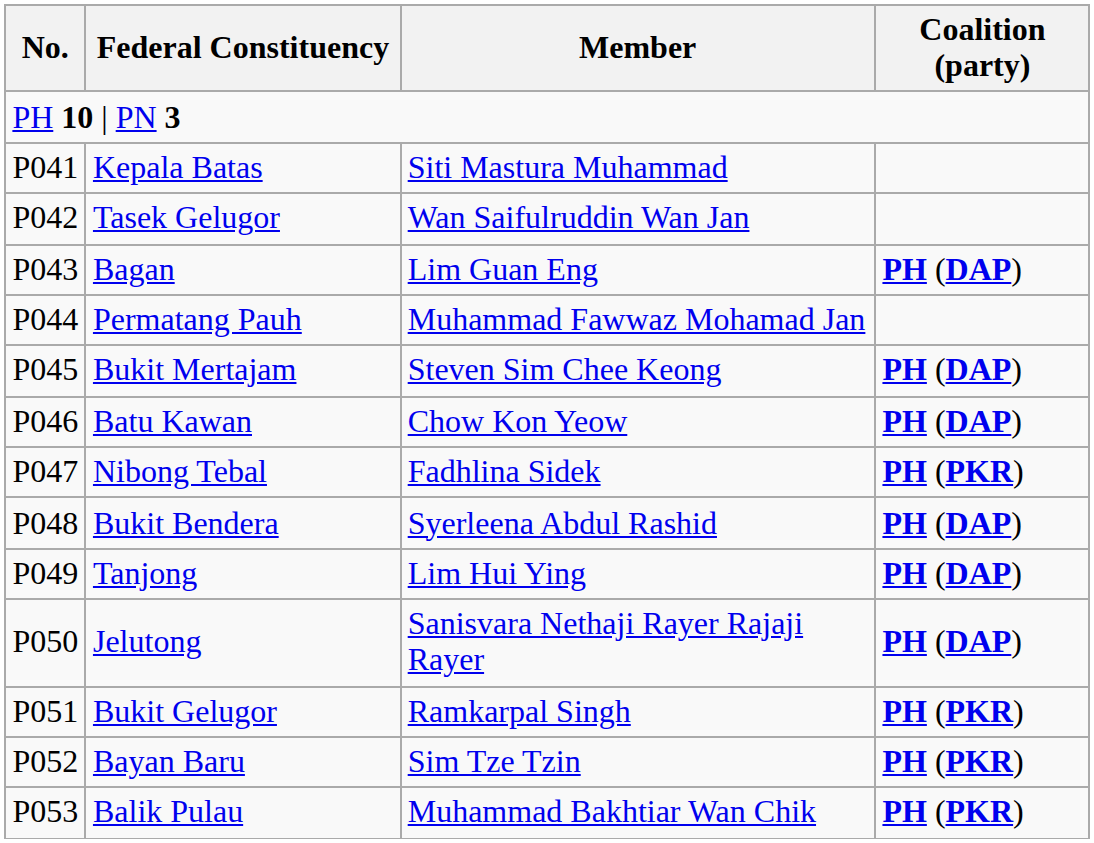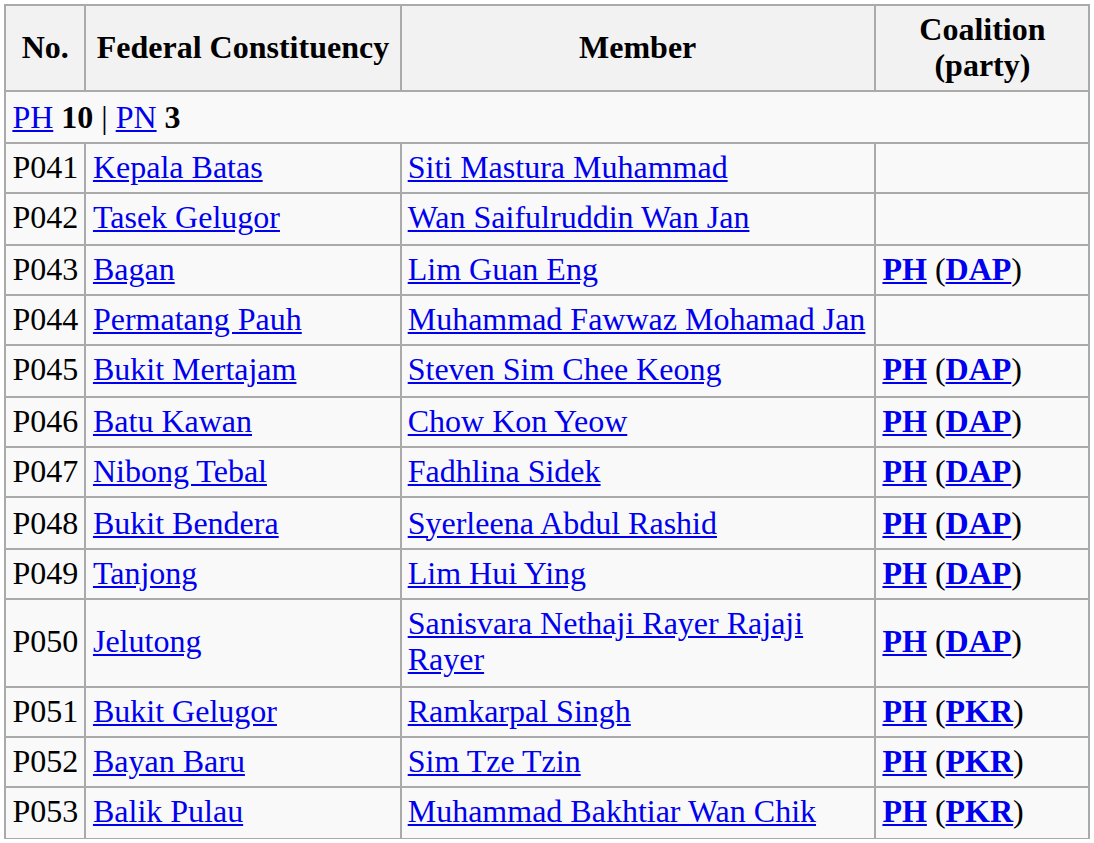(953, 471) PH (PKR) -> (952, 471) PH (DAP)
